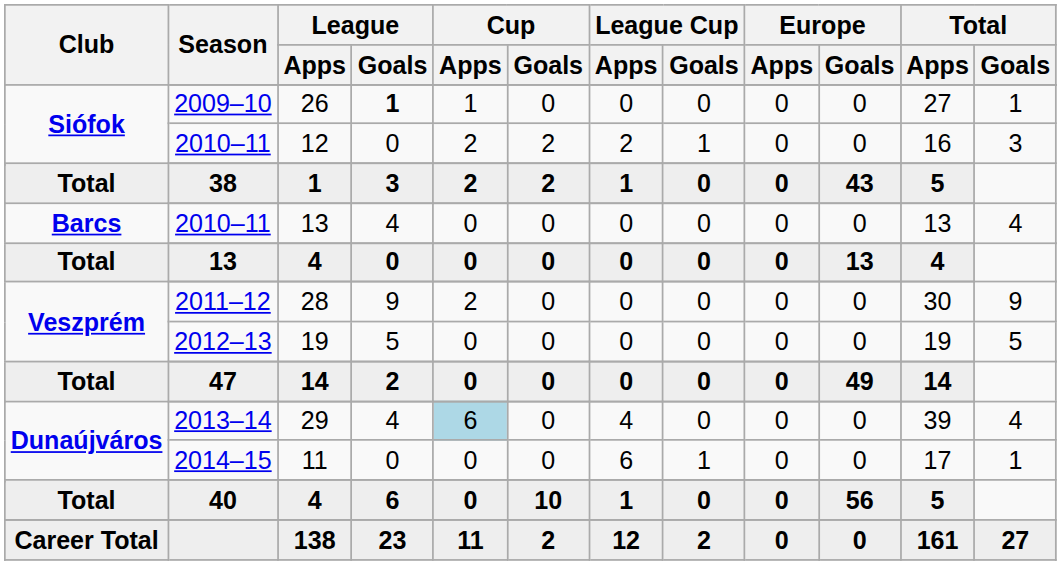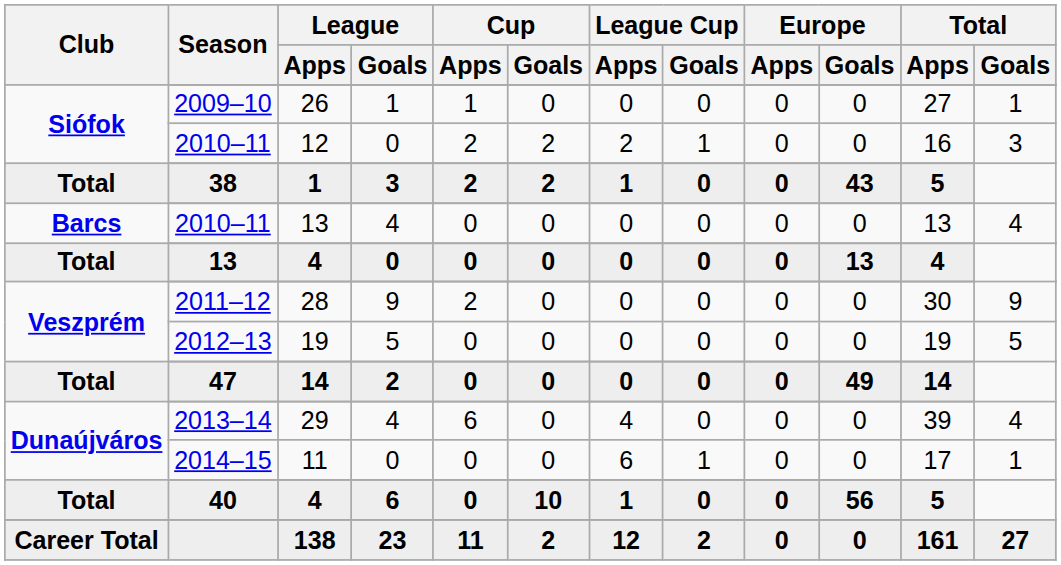(393, 104) bold -> (393, 104) normal
(470, 421) lightblue background -> (470, 421) no background
